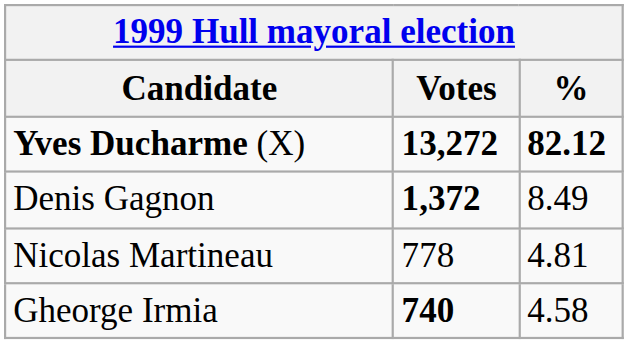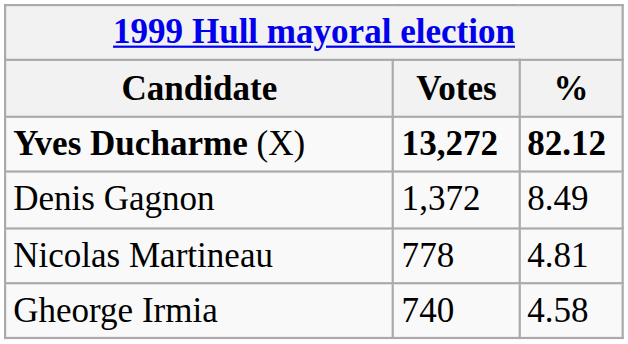(441, 198) bold -> (441, 198) normal
(428, 310) bold -> (428, 310) normal
